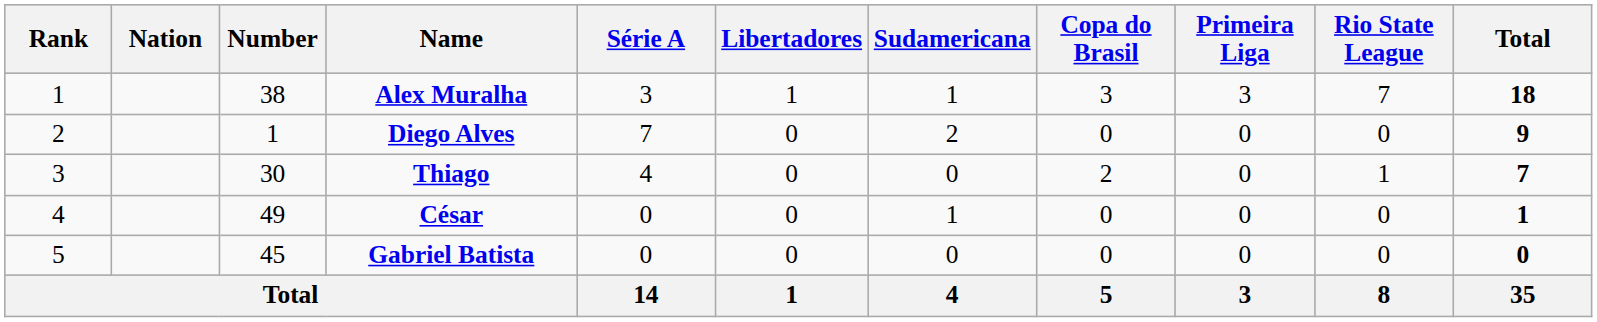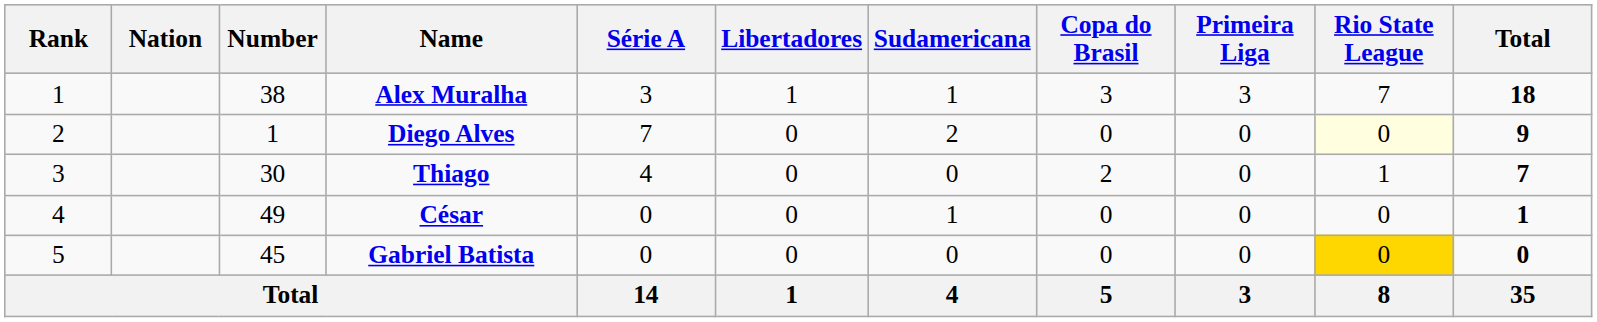(1384, 133) no background -> (1384, 133) lightyellow background
(1384, 255) no background -> (1384, 255) gold background
